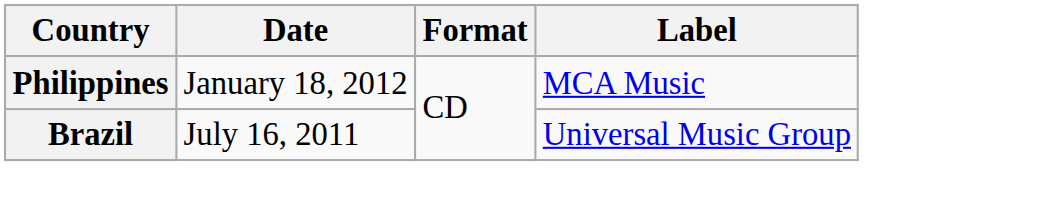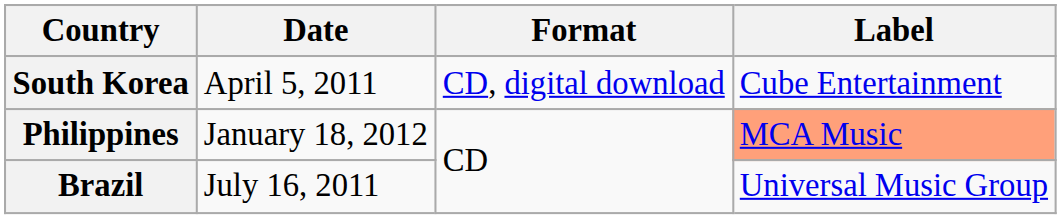+ row: (101, 82)
(624, 82) no background -> (821, 133) lightsalmon background
